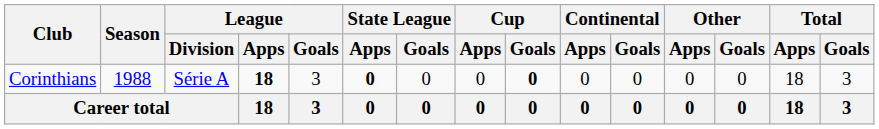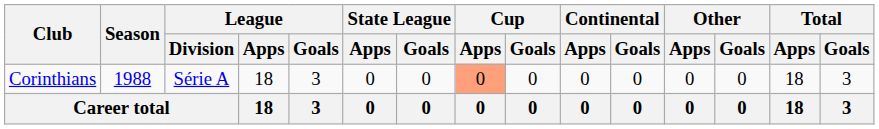(264, 78) bold -> (264, 78) normal
(370, 78) bold -> (370, 78) normal
(480, 78) no background -> (480, 78) lightsalmon background
(533, 78) bold -> (533, 78) normal
